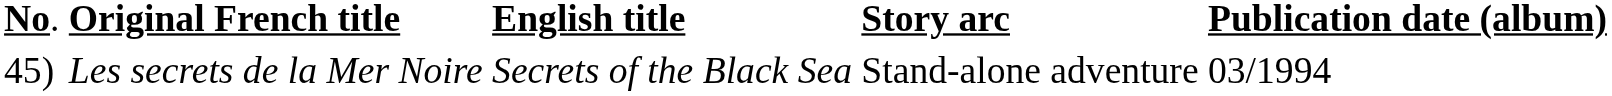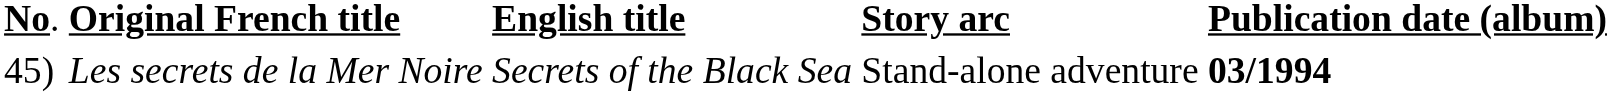(1270, 70) normal -> (1270, 70) bold
